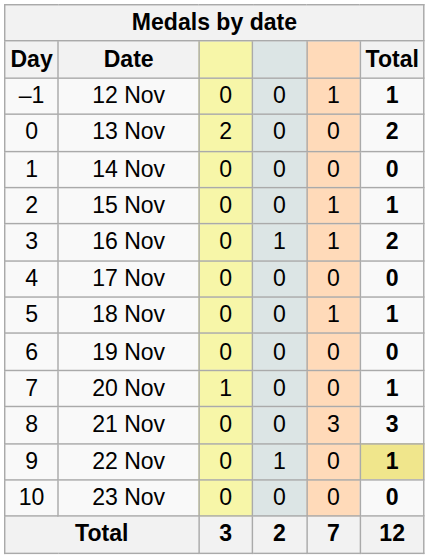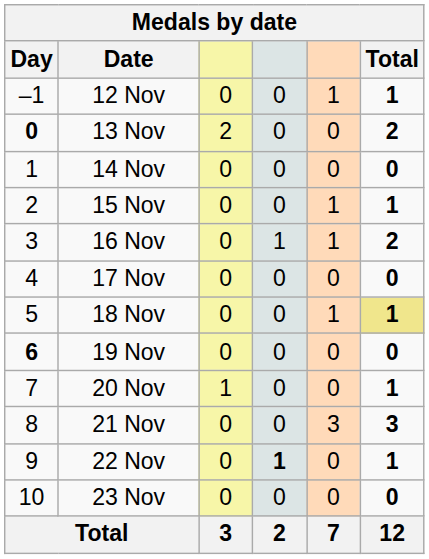(32, 132) normal -> (32, 132) bold
(392, 315) no background -> (392, 315) khaki background
(32, 351) normal -> (32, 351) bold
(279, 461) normal -> (279, 461) bold
(392, 461) khaki background -> (392, 461) no background
